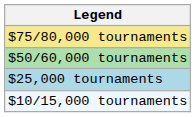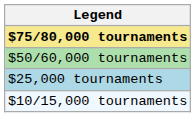(98, 37) normal -> (98, 37) bold
